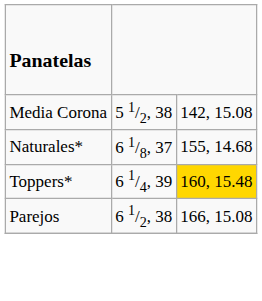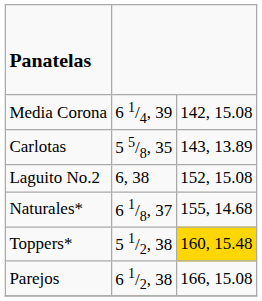(144, 112) 5 1/2, 38 -> (144, 112) 6 1/4, 39
+ row: (38, 146)
+ row: (55, 177)
(144, 181) 6 1/4, 39 -> (144, 244) 5 1/2, 38
